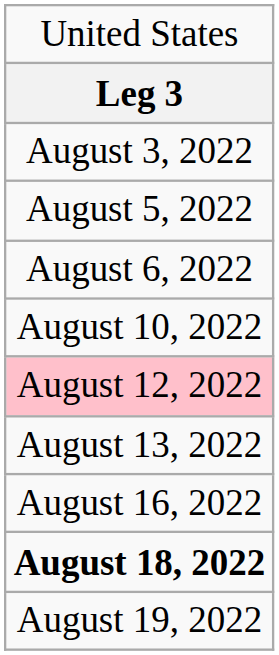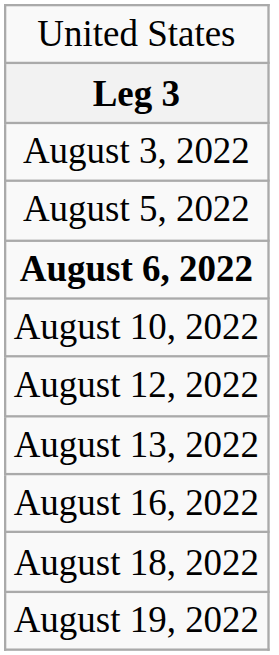(139, 268) normal -> (136, 268) bold
(139, 385) pink background -> (136, 385) no background
(139, 561) bold -> (136, 561) normal
